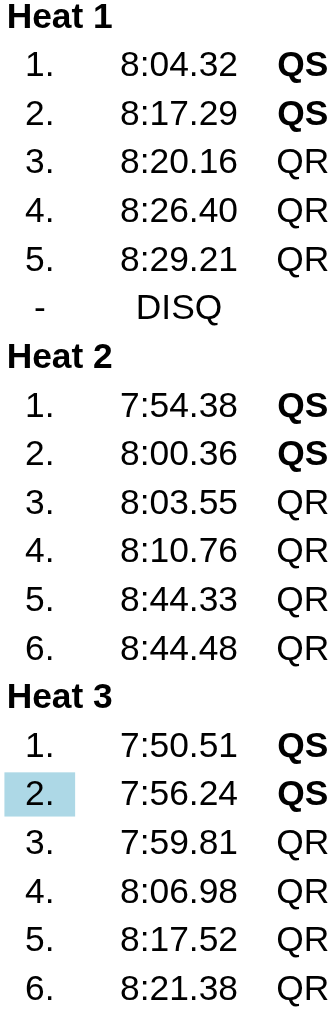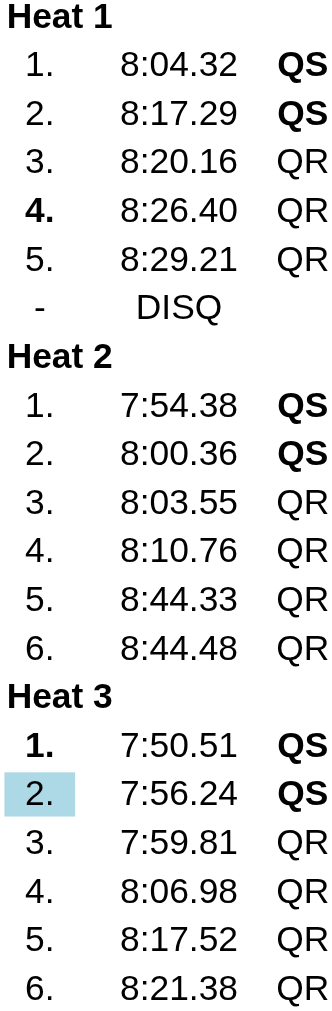(40, 210) normal -> (40, 210) bold
(40, 745) normal -> (40, 745) bold
